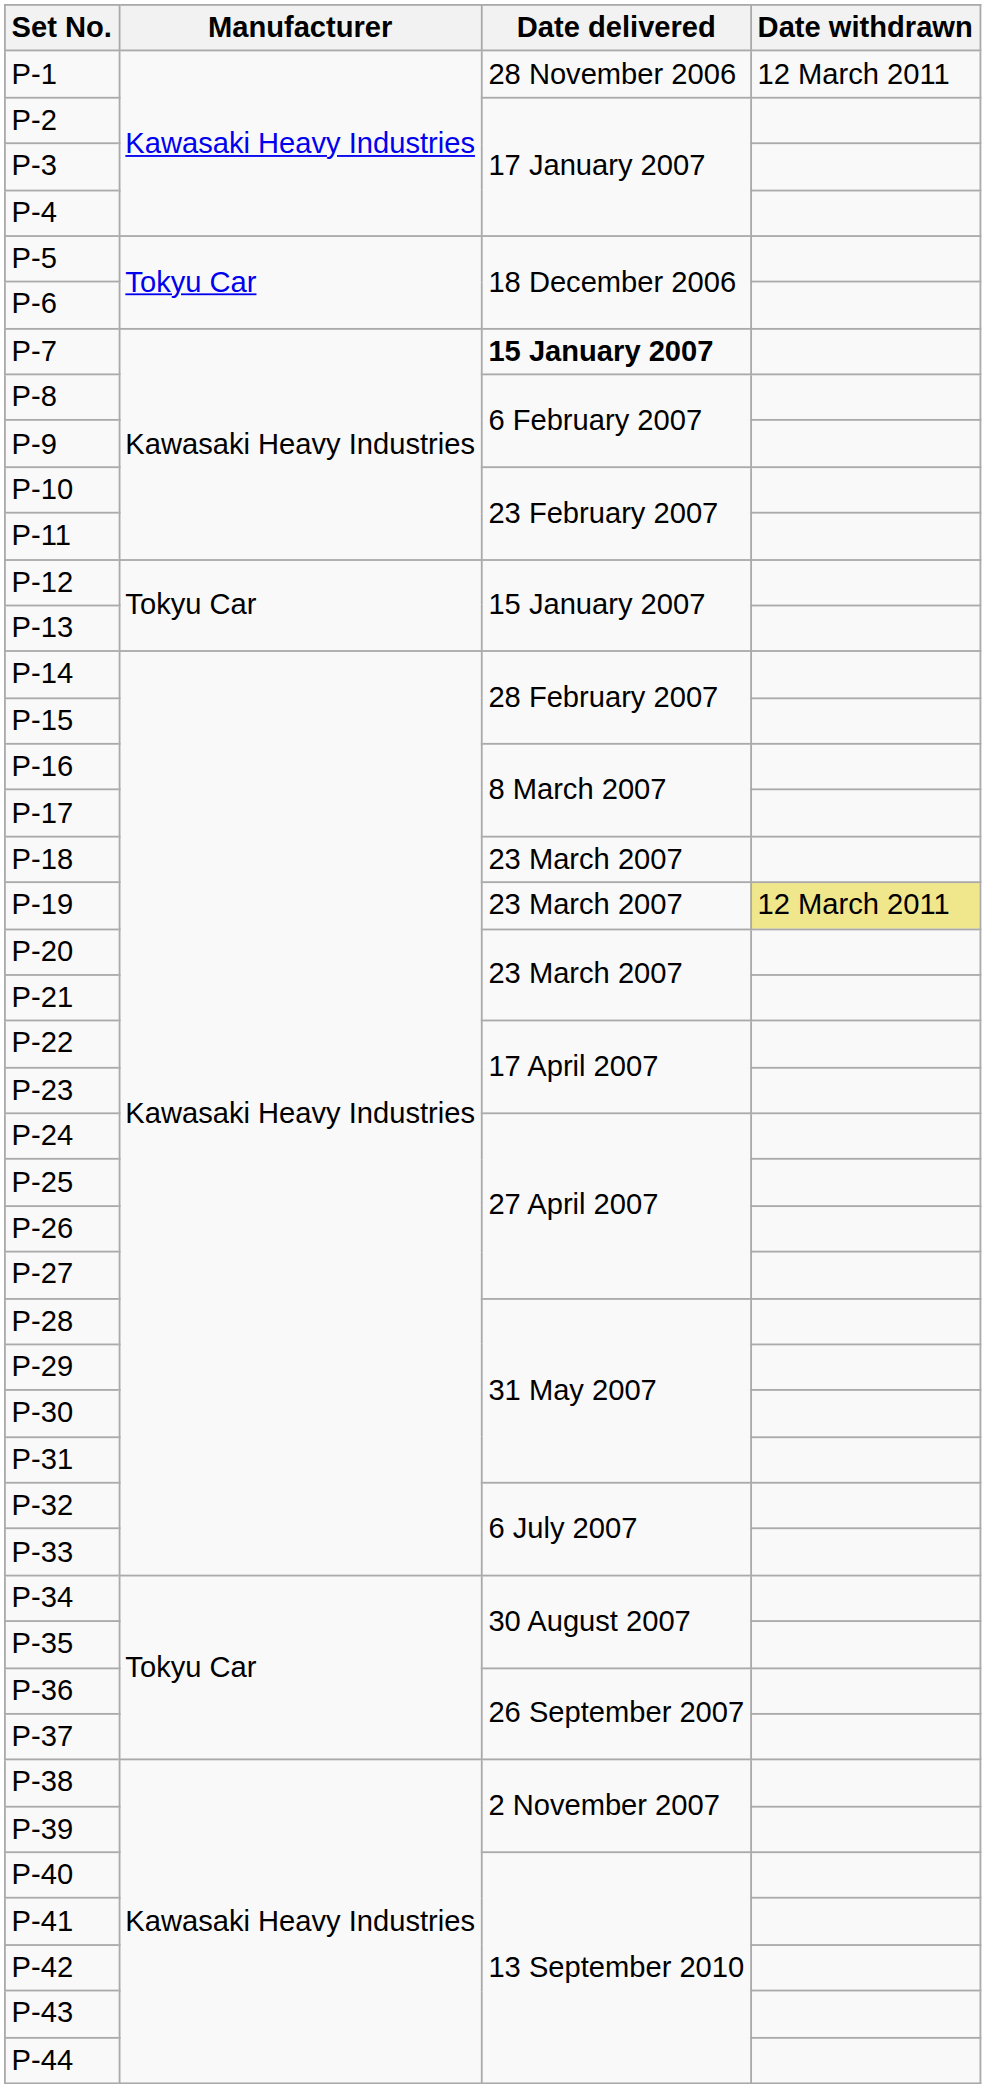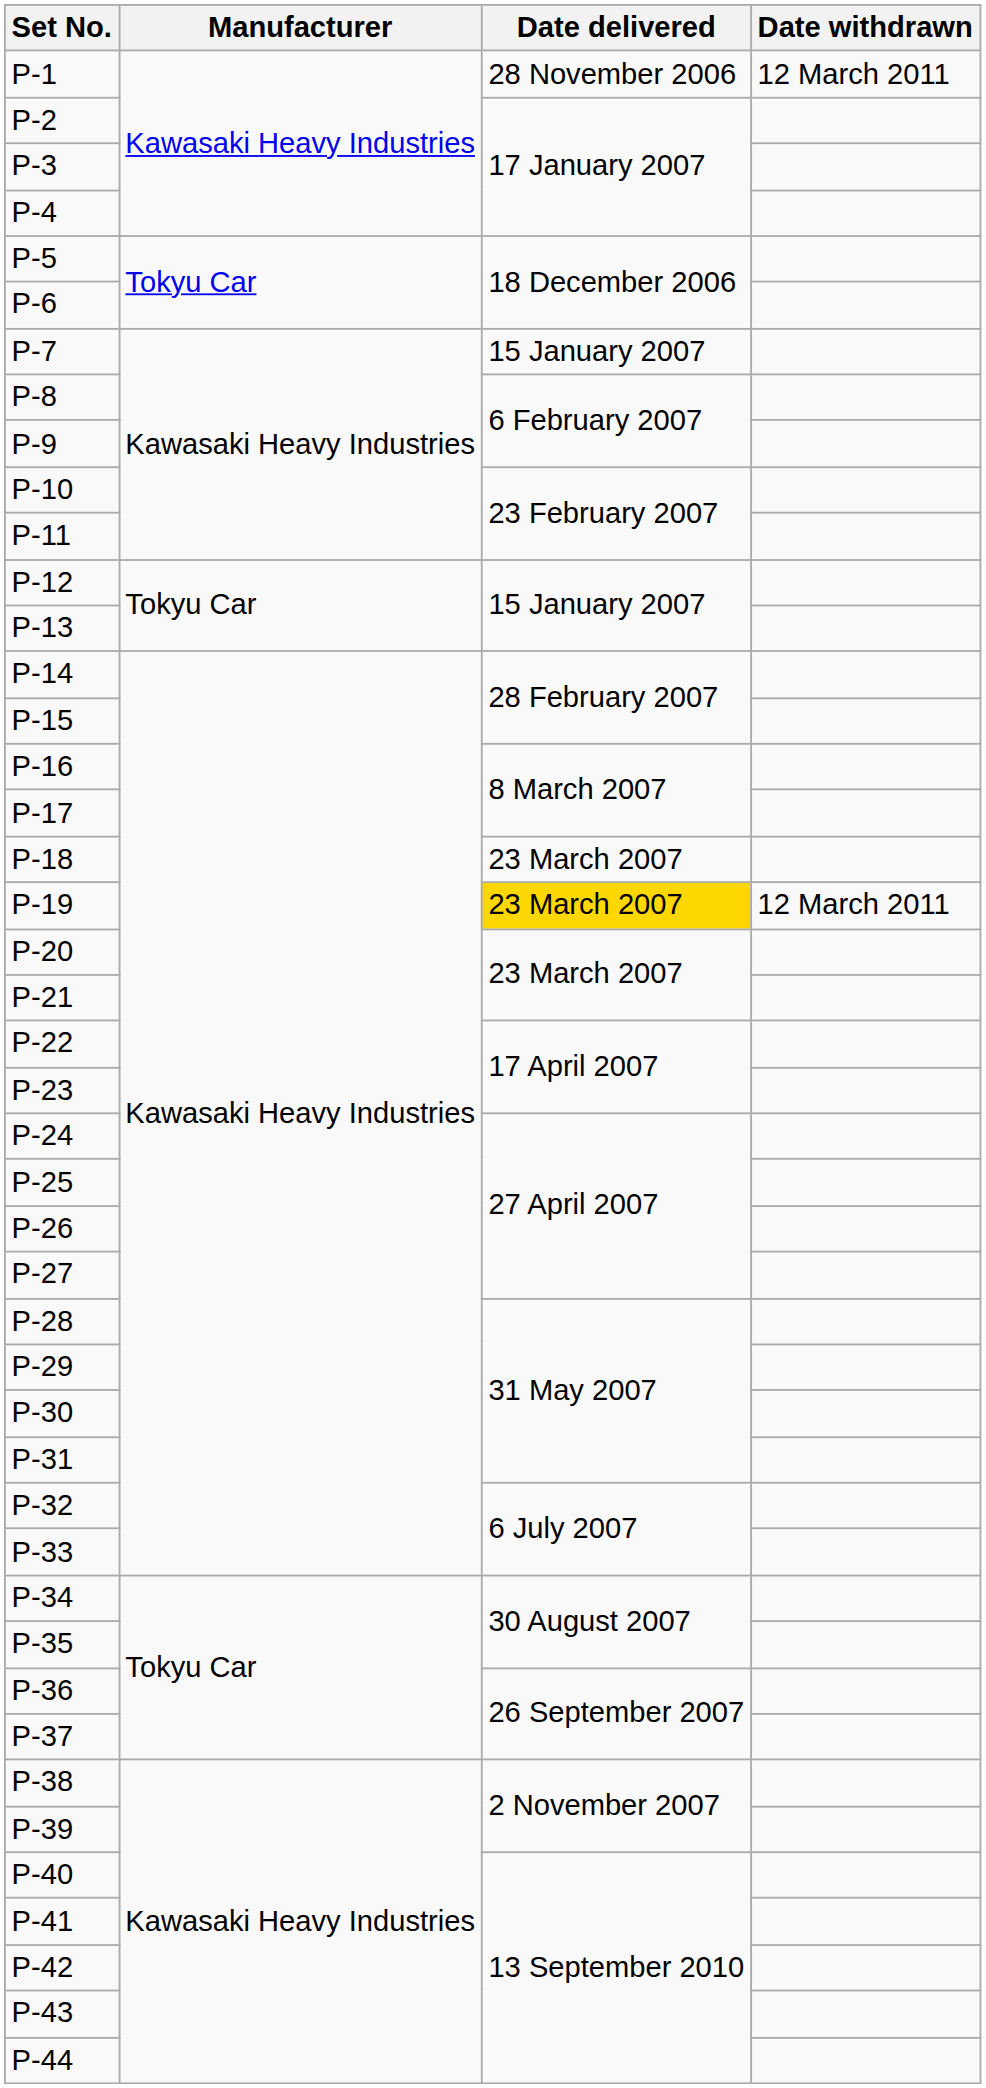(601, 350) bold -> (597, 350) normal
(586, 905) no background -> (586, 905) gold background
(854, 905) khaki background -> (854, 905) no background
